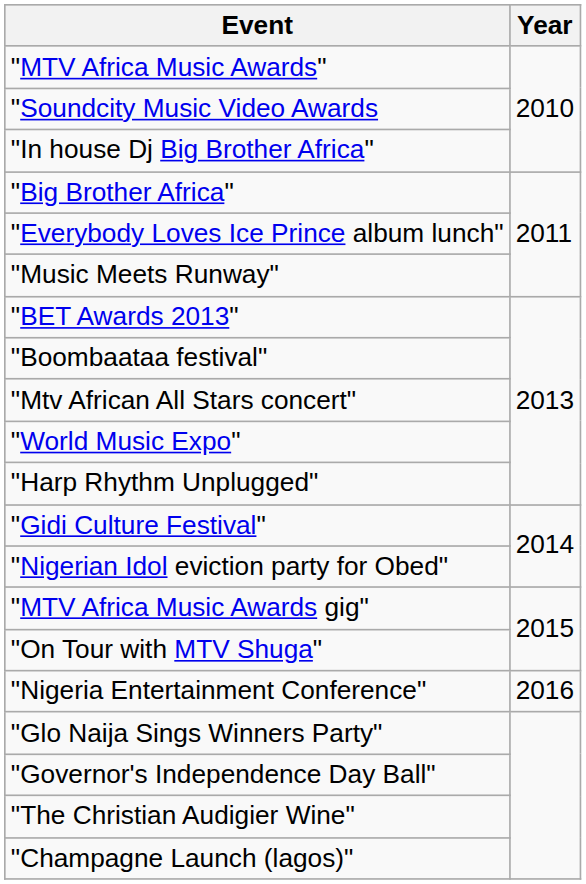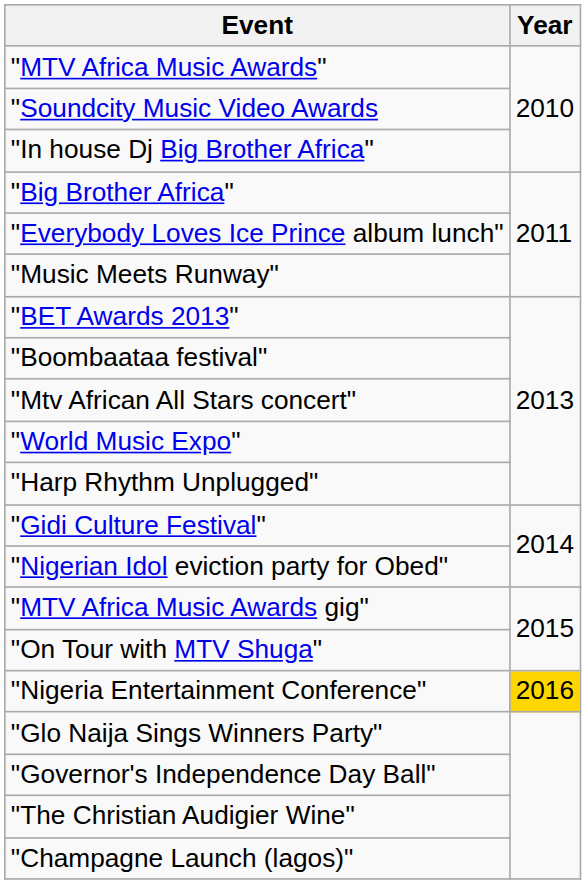(545, 691) no background -> (545, 691) gold background
